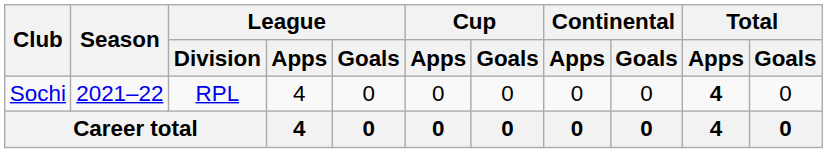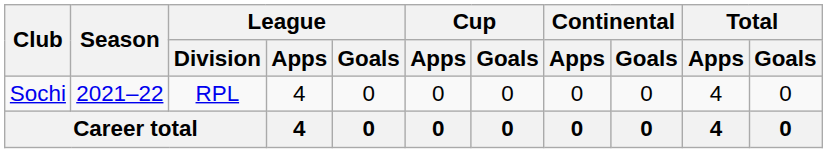(716, 93) bold -> (716, 93) normal
